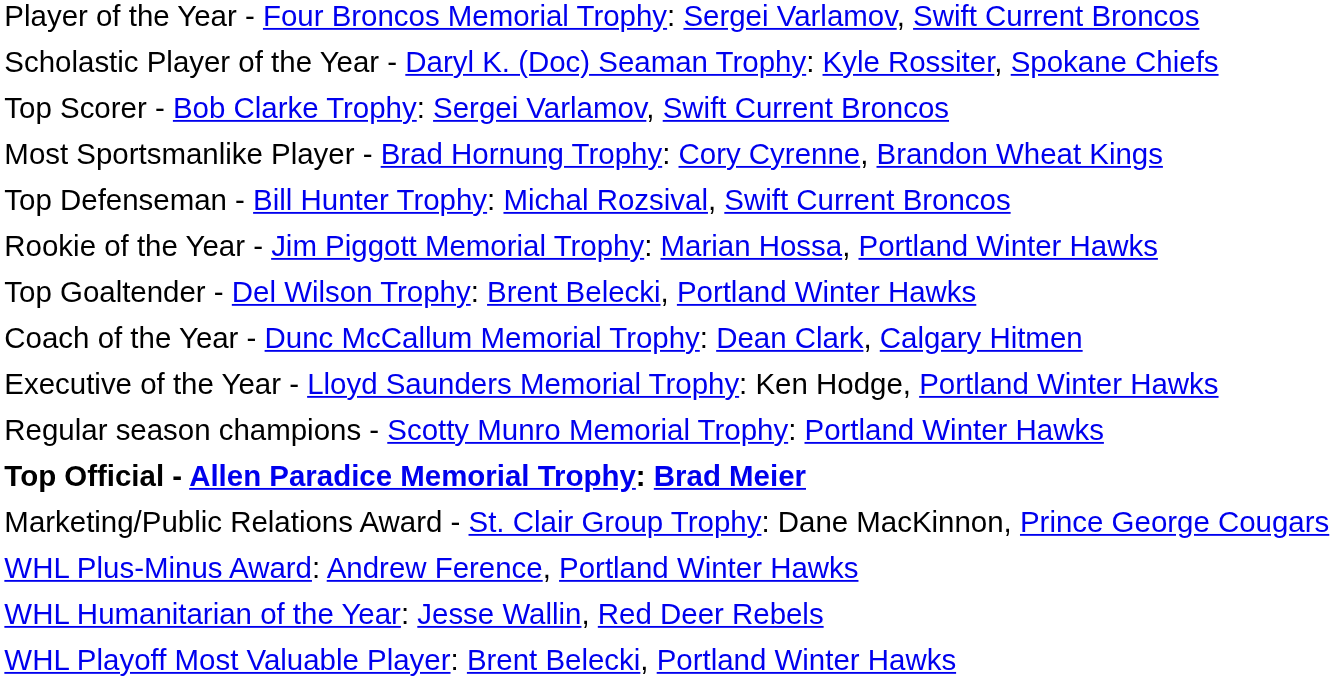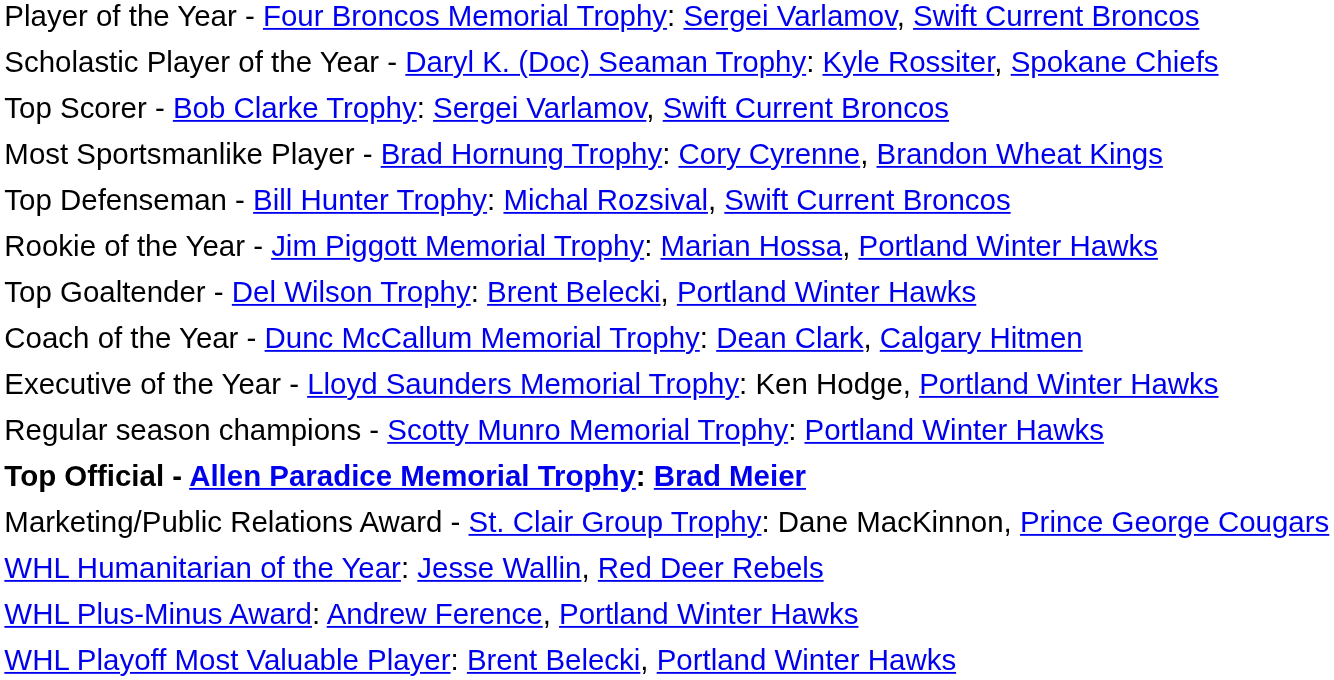(431, 568) WHL Plus-Minus Award: Andrew Ference, Portland Winter Hawks -> (414, 568) WHL Humanitarian of the Year: Jesse Wallin, Red Deer Rebels
(414, 614) WHL Humanitarian of the Year: Jesse Wallin, Red Deer Rebels -> (431, 614) WHL Plus-Minus Award: Andrew Ference, Portland Winter Hawks
